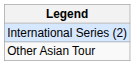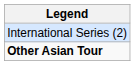(51, 51) normal -> (55, 51) bold
